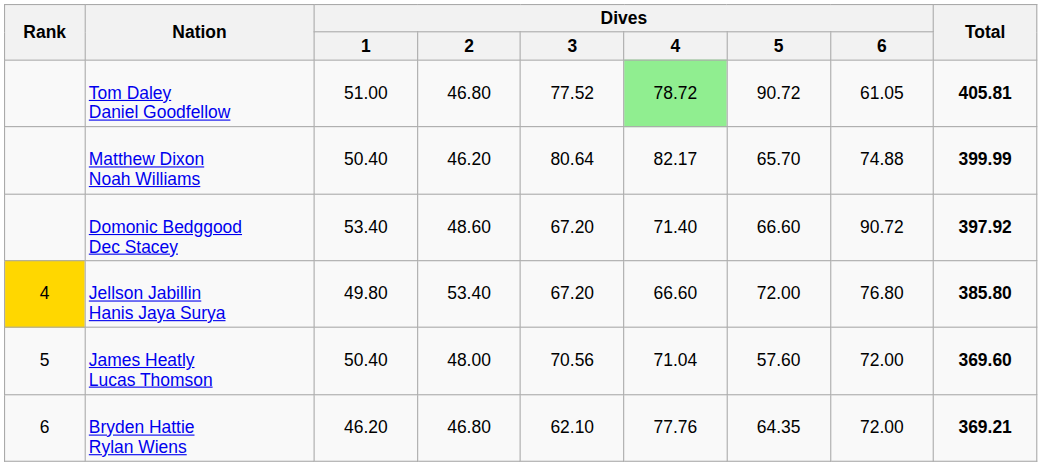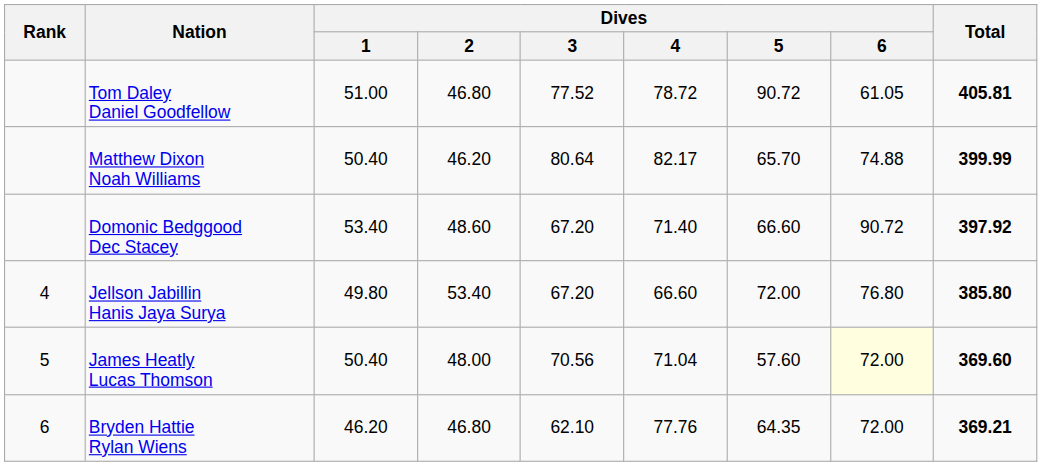(675, 93) lightgreen background -> (675, 93) no background
(45, 293) gold background -> (45, 293) no background
(882, 360) no background -> (882, 360) lightyellow background
